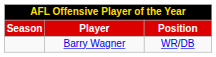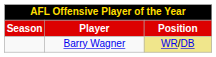(178, 44) no background -> (178, 44) khaki background
